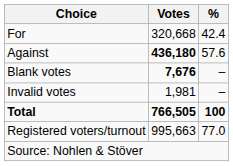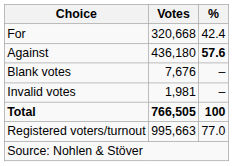(174, 53) bold -> (174, 53) normal
(213, 53) normal -> (213, 53) bold
(180, 72) bold -> (180, 72) normal
